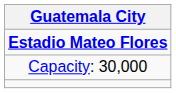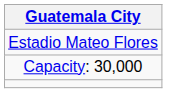(88, 42) bold -> (83, 42) normal
